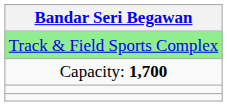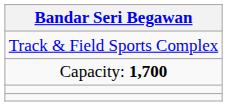(114, 44) lightgreen background -> (114, 44) no background
